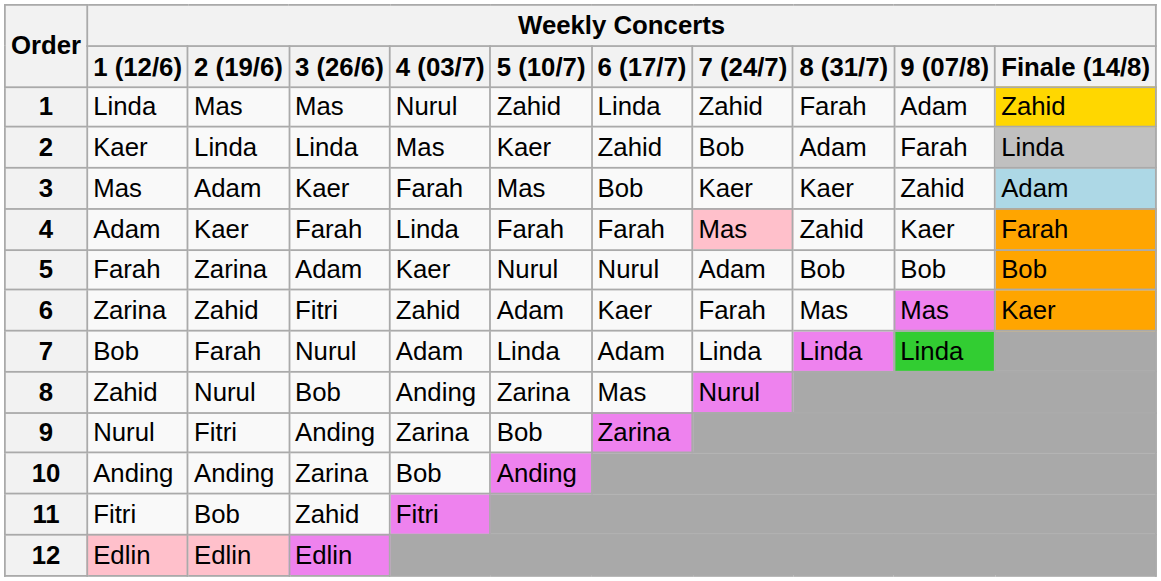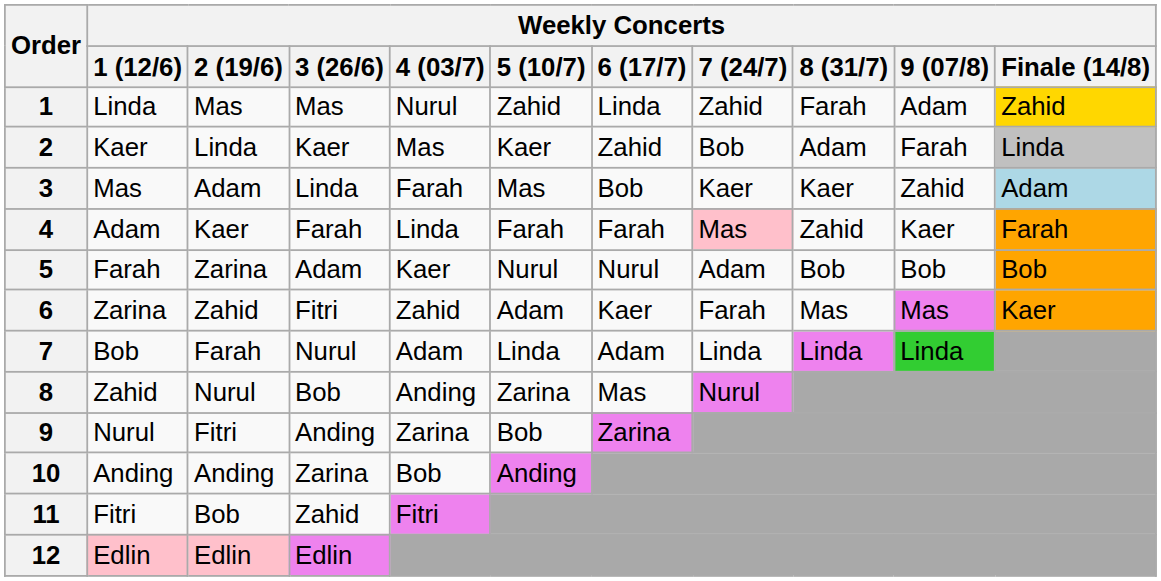(326, 148) Linda -> (322, 148) Kaer
(322, 189) Kaer -> (326, 189) Linda
